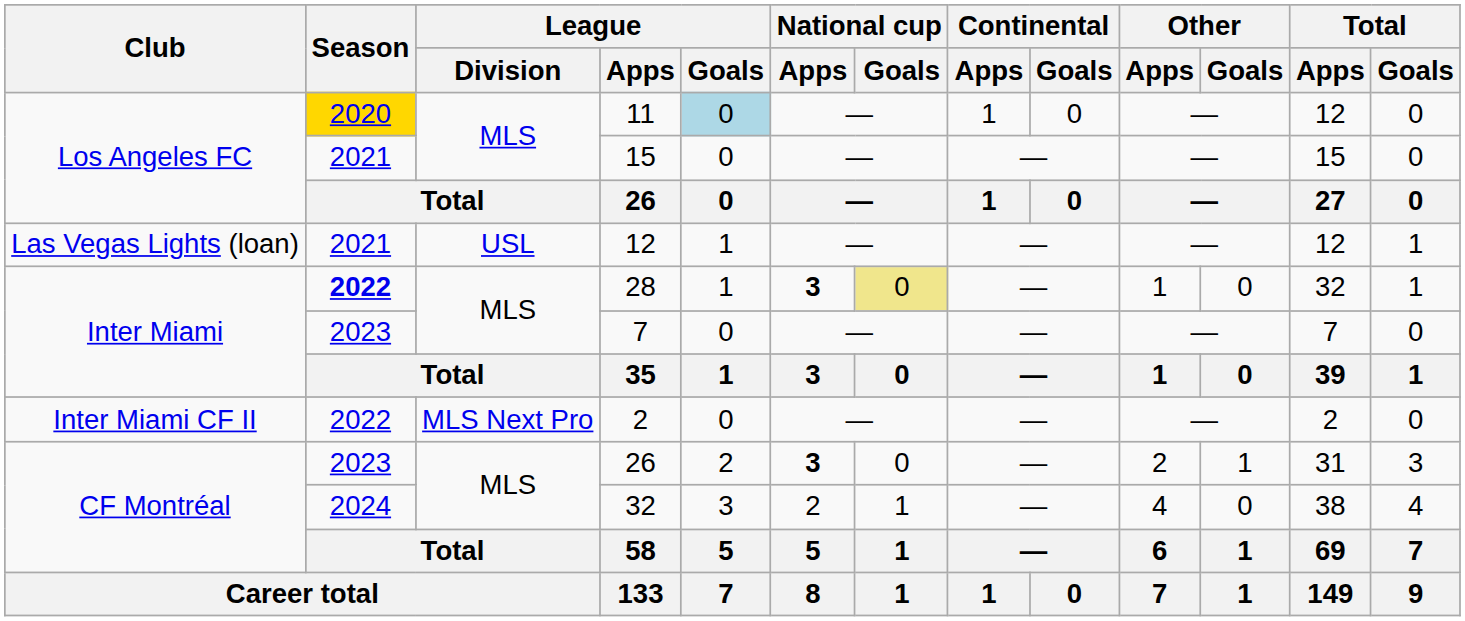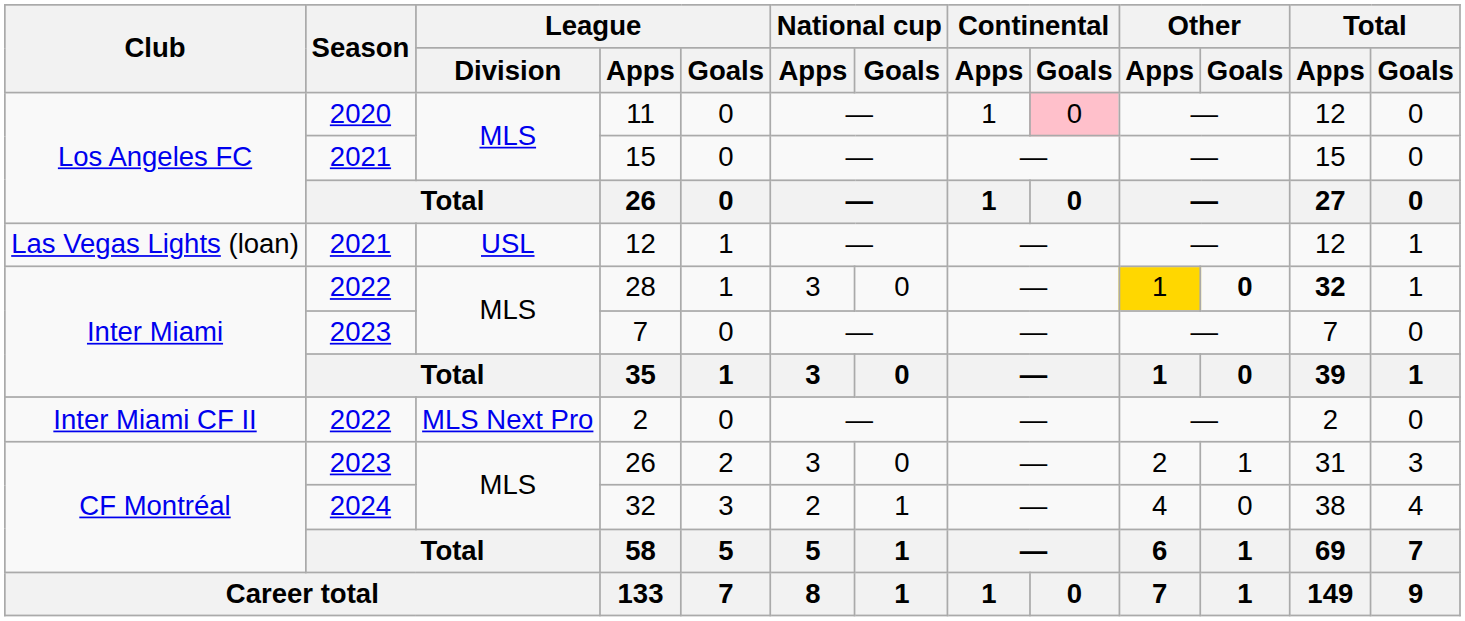(360, 113) gold background -> (360, 113) no background
(726, 113) lightblue background -> (726, 113) no background
(1074, 113) no background -> (1074, 113) pink background
(360, 288) bold -> (360, 288) normal
(813, 288) bold -> (813, 288) normal
(902, 288) khaki background -> (902, 288) no background
(1160, 288) no background -> (1160, 288) gold background
(1245, 288) normal -> (1245, 288) bold
(1330, 288) normal -> (1330, 288) bold
(813, 462) bold -> (813, 462) normal
